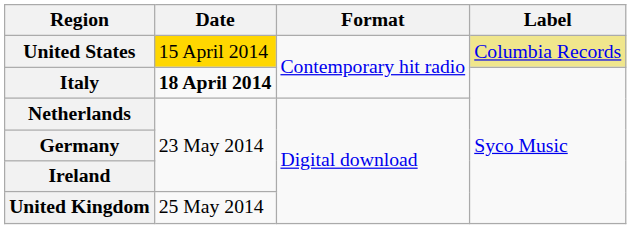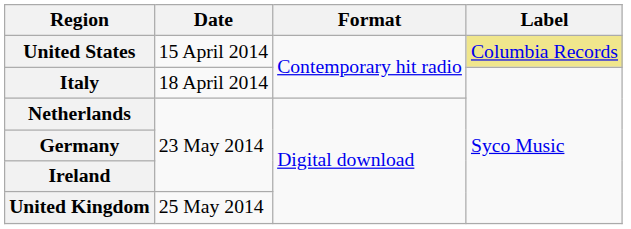(213, 51) gold background -> (213, 51) no background
(215, 82) bold -> (213, 82) normal
